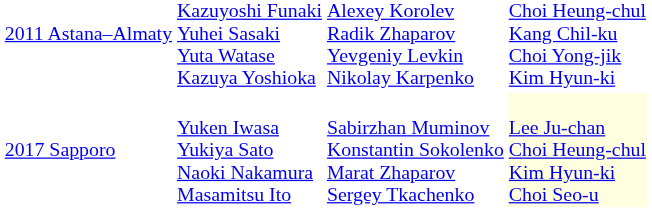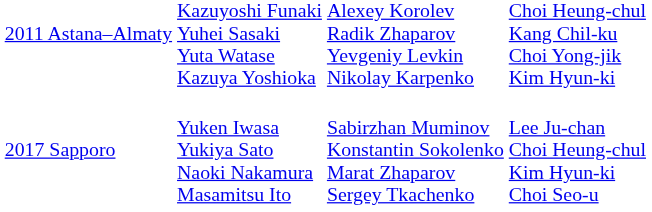(577, 161) lightyellow background -> (577, 161) no background
